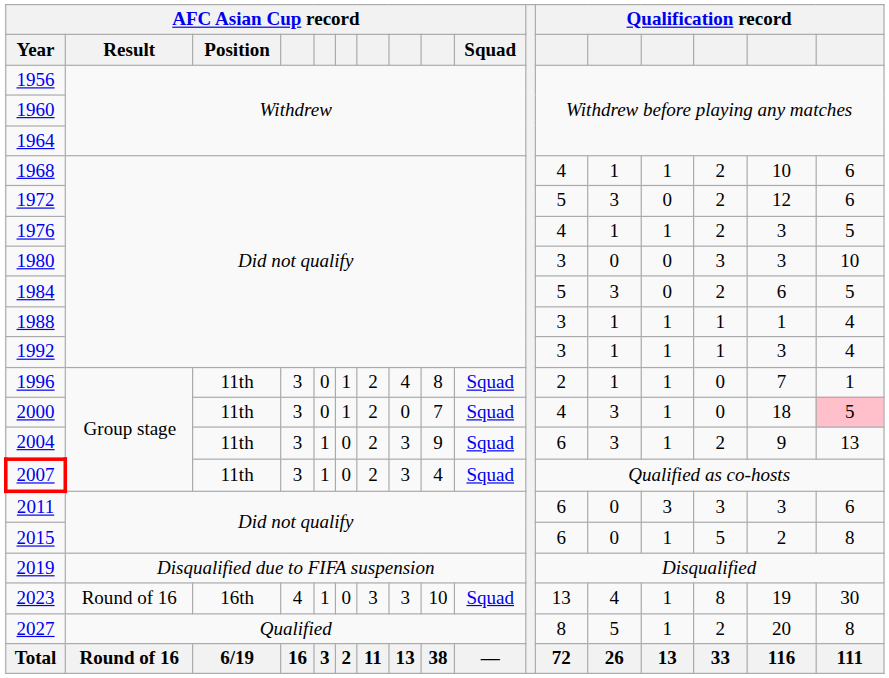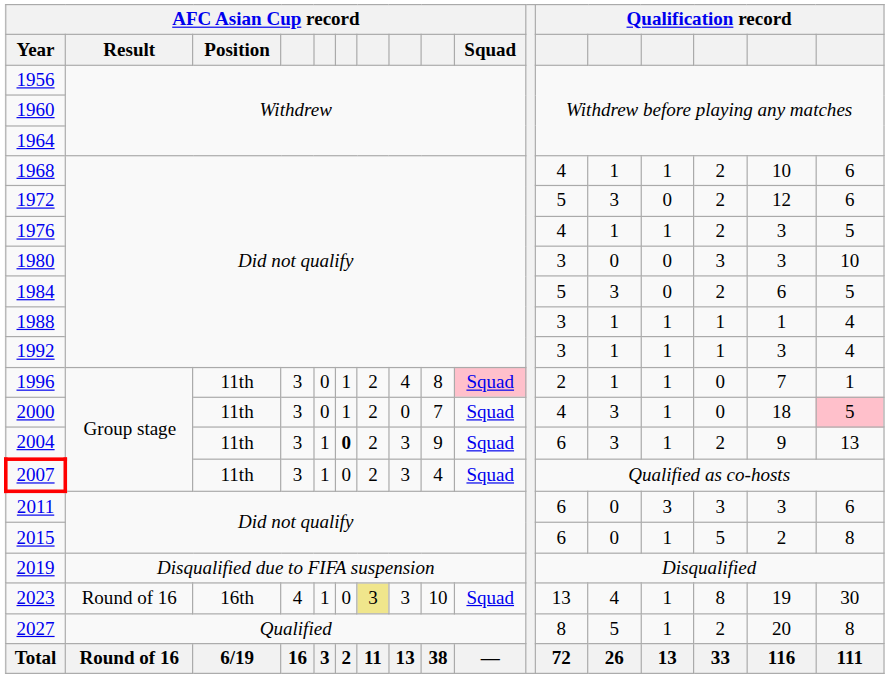(490, 381) no background -> (490, 381) pink background
(346, 442) normal -> (346, 442) bold
(373, 598) no background -> (373, 598) khaki background
